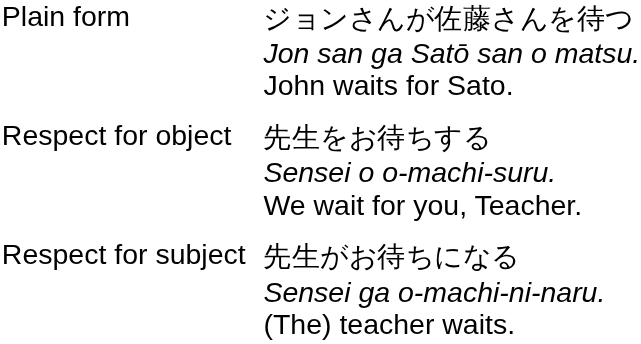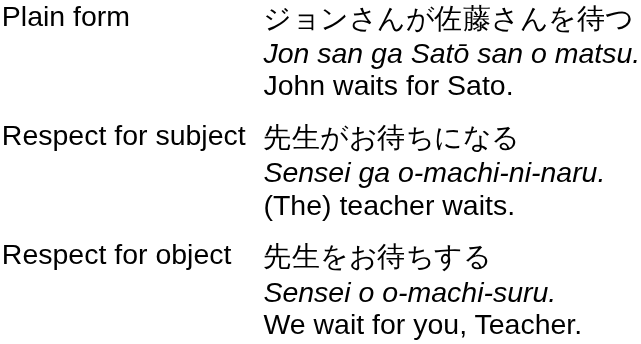rows swapped: (124, 255) <-> (117, 135)
